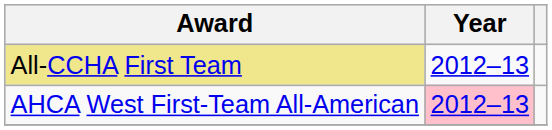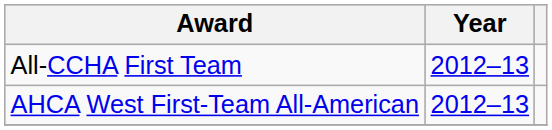(126, 64) khaki background -> (126, 64) no background
(480, 104) pink background -> (480, 104) no background
